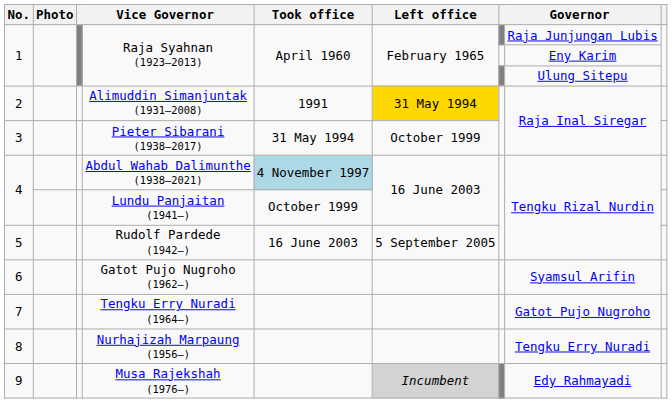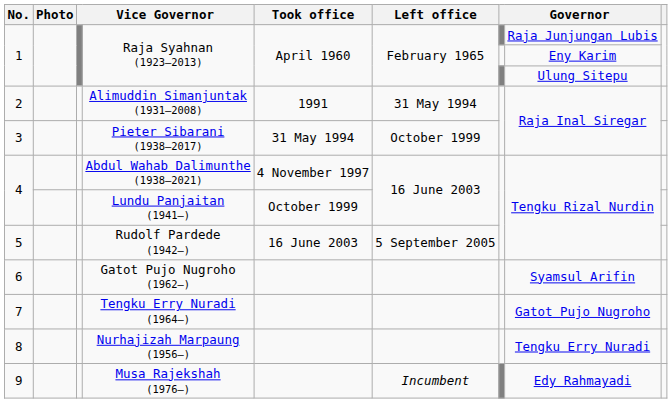(435, 103) gold background -> (435, 103) no background
(313, 173) lightblue background -> (313, 173) no background
(435, 381) lightgrey background -> (435, 381) no background
